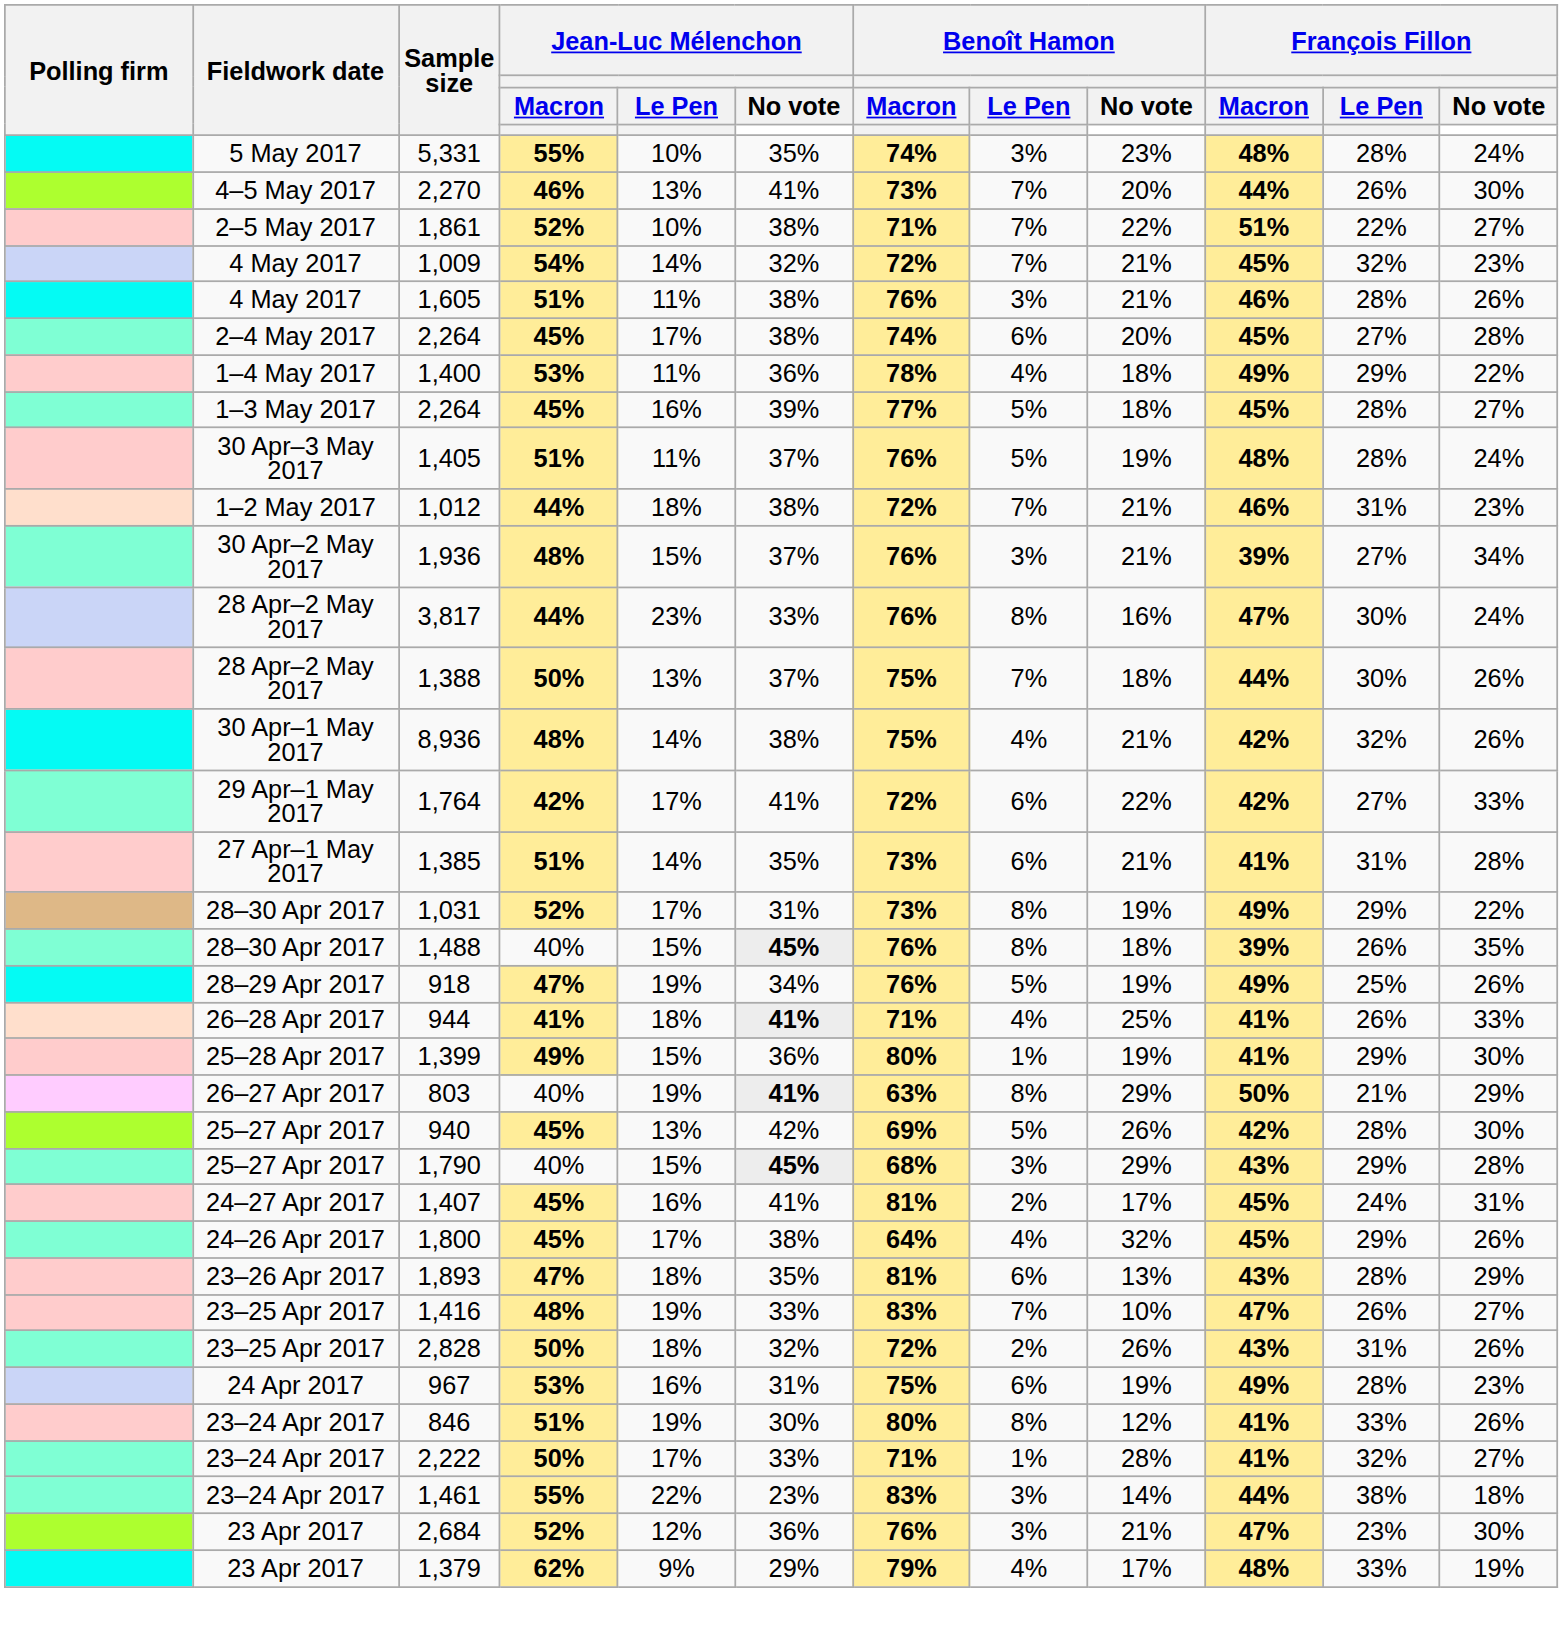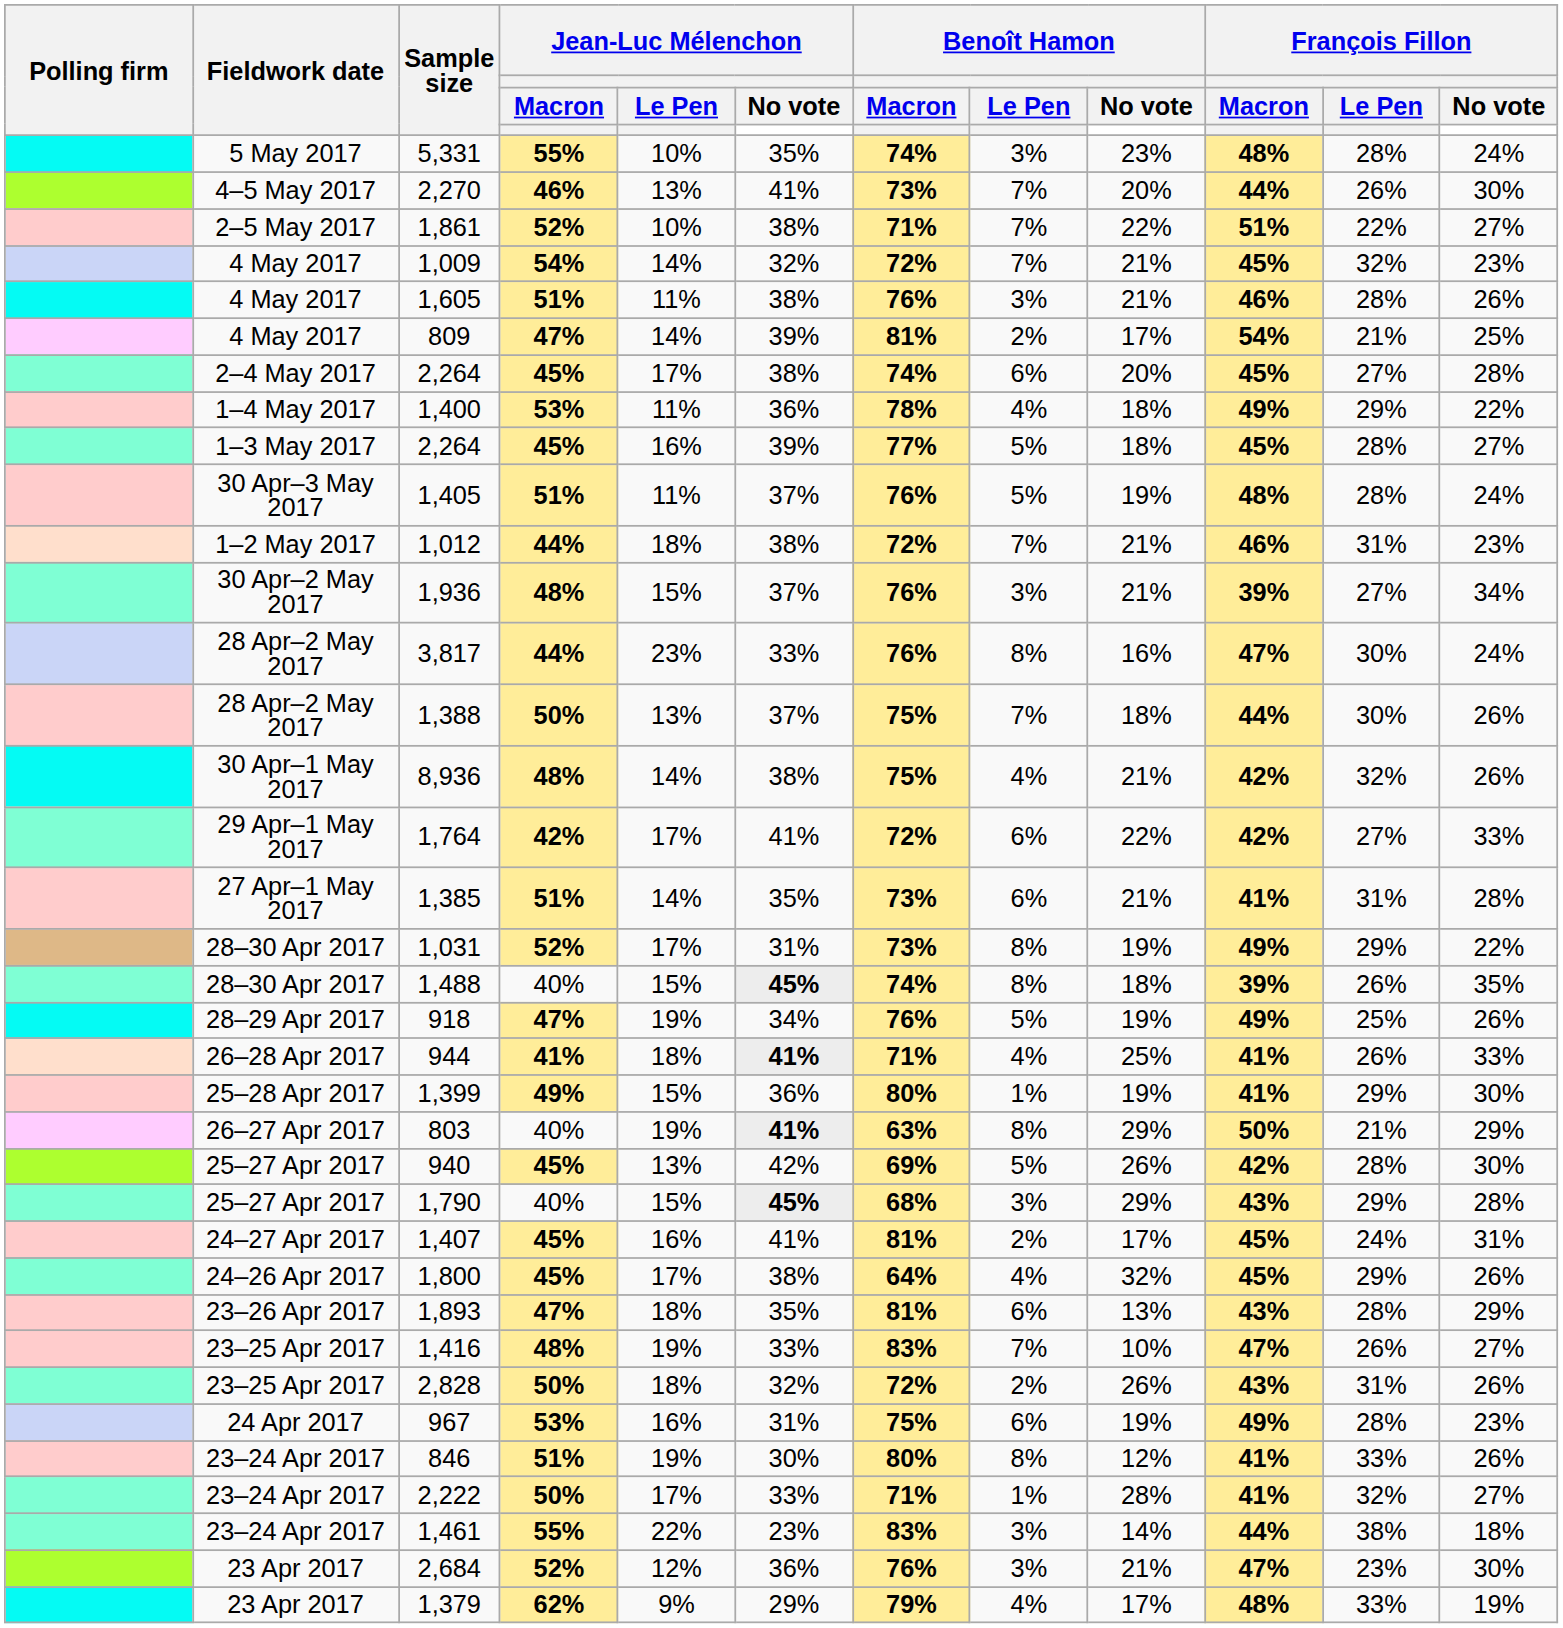+ row: (295, 337)
(911, 948) 76% -> (911, 984) 74%
